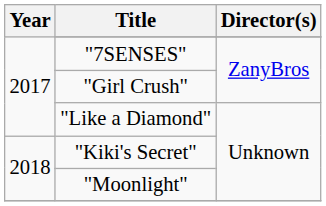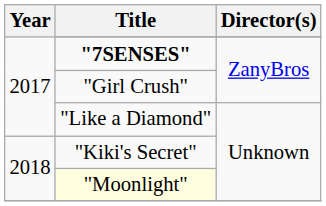(136, 53) normal -> (136, 53) bold
(136, 184) no background -> (136, 184) lightyellow background
